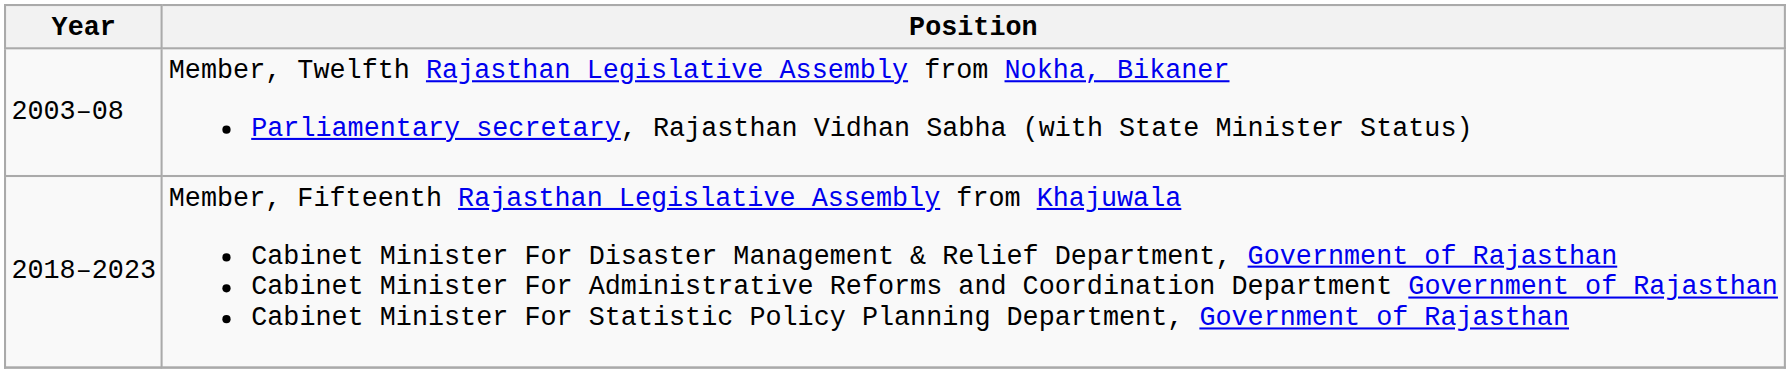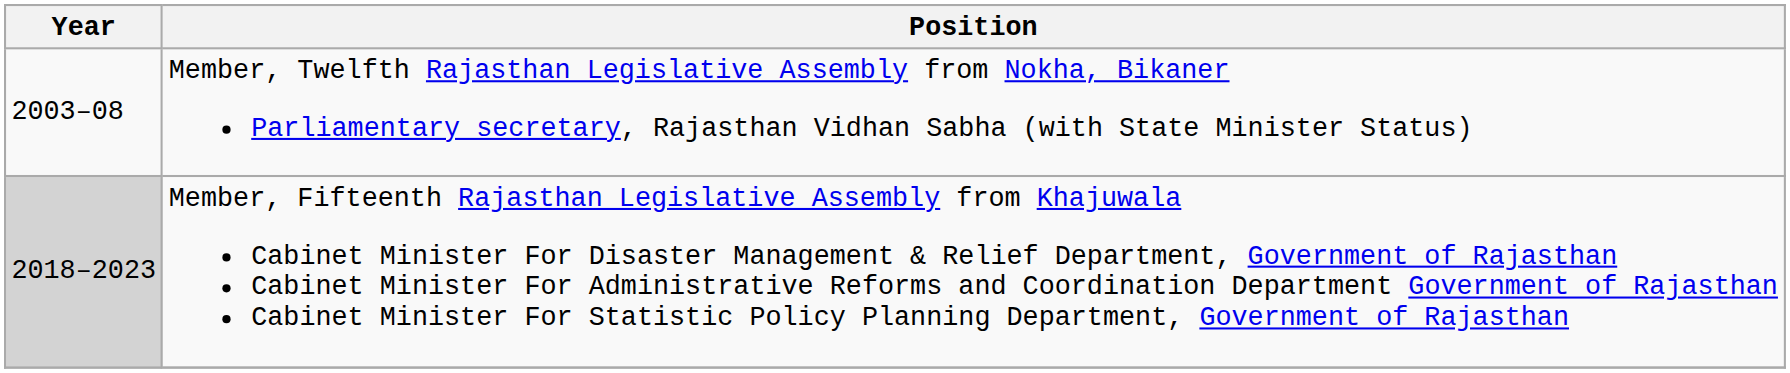(84, 272) no background -> (84, 272) lightgrey background
